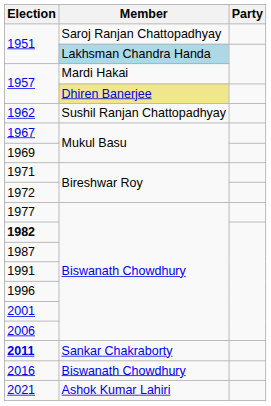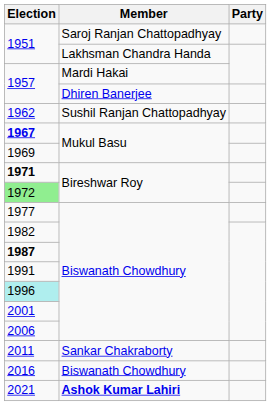(136, 53) lightblue background -> (136, 53) no background
(107, 93) khaki background -> (107, 93) no background
(21, 133) normal -> (21, 133) bold
(21, 172) normal -> (21, 172) bold
(21, 192) no background -> (21, 192) lightgreen background
(21, 232) bold -> (21, 232) normal
(21, 251) normal -> (21, 251) bold
(21, 291) no background -> (21, 291) paleturquoise background
(21, 350) bold -> (21, 350) normal
(116, 390) normal -> (121, 390) bold
